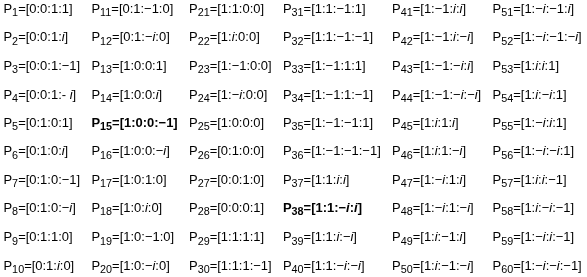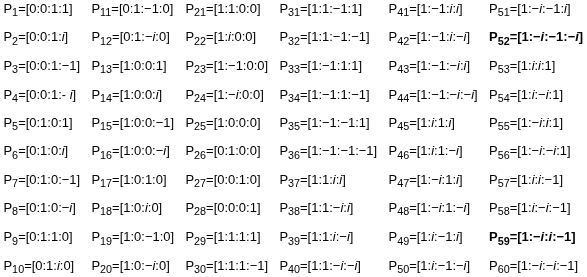(537, 39) normal -> (536, 39) bold
(135, 124) bold -> (133, 124) normal
(322, 210) bold -> (316, 210) normal
(533, 238) normal -> (532, 238) bold
